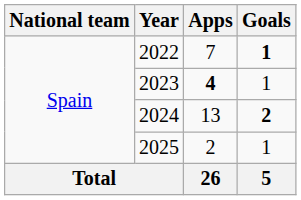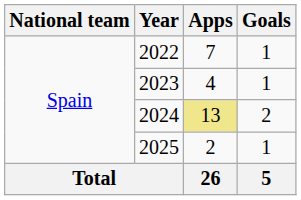(266, 52) bold -> (266, 52) normal
(210, 83) bold -> (210, 83) normal
(210, 115) no background -> (210, 115) khaki background
(266, 115) bold -> (266, 115) normal
